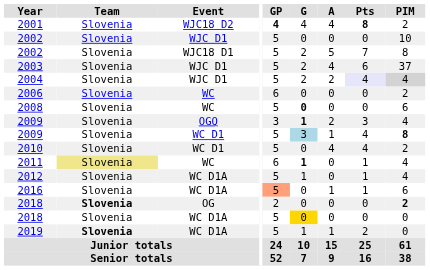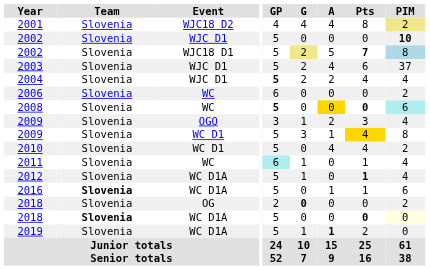(276, 25) bold -> (276, 25) normal
(365, 25) bold -> (365, 25) normal
(405, 25) no background -> (405, 25) khaki background
(405, 38) normal -> (405, 38) bold
(304, 52) no background -> (304, 52) khaki background
(365, 52) normal -> (365, 52) bold
(405, 52) no background -> (405, 52) lightblue background
(276, 80) normal -> (276, 80) bold
(365, 80) lavender background -> (365, 80) no background
(405, 80) lightgrey background -> (405, 80) no background
(276, 107) normal -> (276, 107) bold
(304, 107) bold -> (304, 107) normal
(331, 107) no background -> (331, 107) gold background
(365, 107) normal -> (365, 107) bold
(405, 107) no background -> (405, 107) paleturquoise background
(304, 121) bold -> (304, 121) normal
(304, 135) lightblue background -> (304, 135) no background
(365, 135) no background -> (365, 135) gold background
(405, 135) bold -> (405, 135) normal
(107, 162) khaki background -> (107, 162) no background
(276, 162) no background -> (276, 162) paleturquoise background
(304, 162) bold -> (304, 162) normal
(365, 176) normal -> (365, 176) bold
(107, 190) normal -> (107, 190) bold
(276, 190) lightsalmon background -> (276, 190) no background
(107, 204) bold -> (107, 204) normal
(304, 204) normal -> (304, 204) bold
(405, 204) bold -> (405, 204) normal
(107, 217) normal -> (107, 217) bold
(304, 217) gold background -> (304, 217) no background
(365, 217) normal -> (365, 217) bold
(405, 217) no background -> (405, 217) lightyellow background
(107, 231) bold -> (107, 231) normal
(331, 231) normal -> (331, 231) bold
